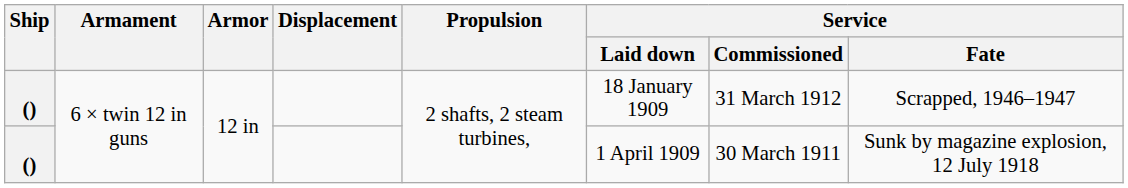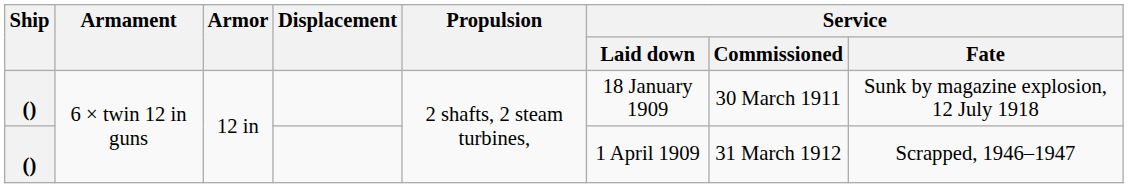(778, 97) 31 March 1912 -> (778, 97) 30 March 1911
(985, 97) Scrapped, 1946–1947 -> (985, 97) Sunk by magazine explosion, 12 July 1918
(778, 153) 30 March 1911 -> (778, 153) 31 March 1912
(985, 153) Sunk by magazine explosion, 12 July 1918 -> (985, 153) Scrapped, 1946–1947
